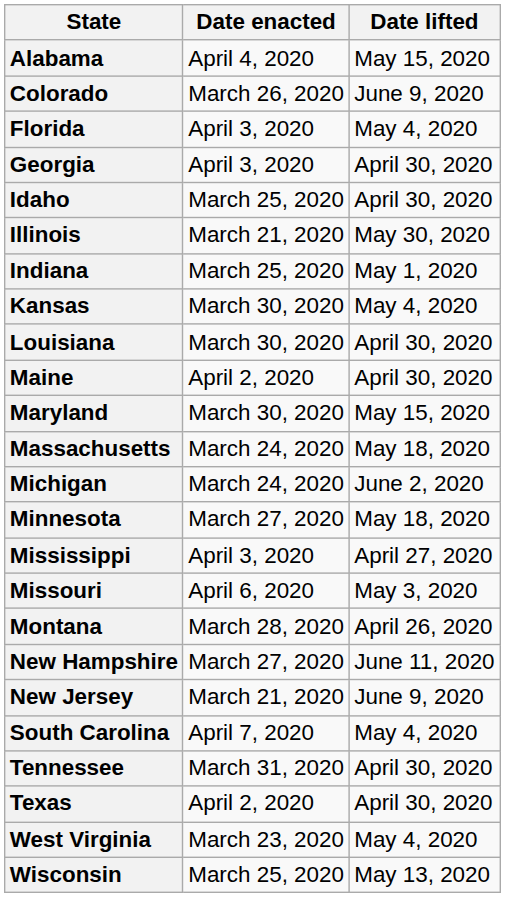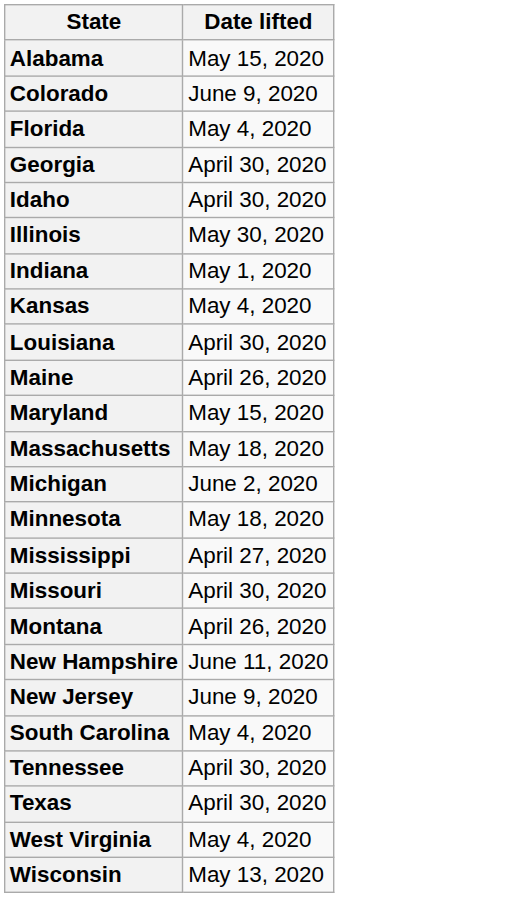- column: (266, 22)
(423, 377) April 30, 2020 -> (257, 377) April 26, 2020
(416, 590) May 3, 2020 -> (257, 590) April 30, 2020
